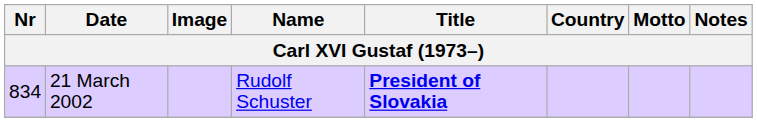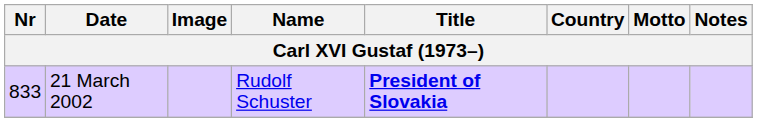(25, 91) 834 -> (25, 91) 833
